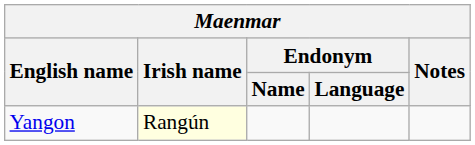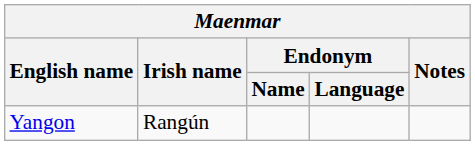(176, 122) lightyellow background -> (176, 122) no background
